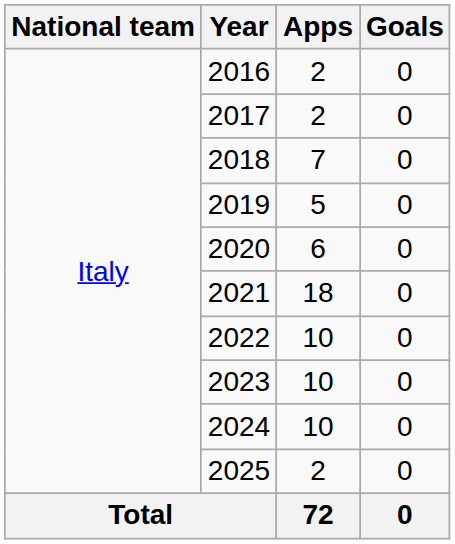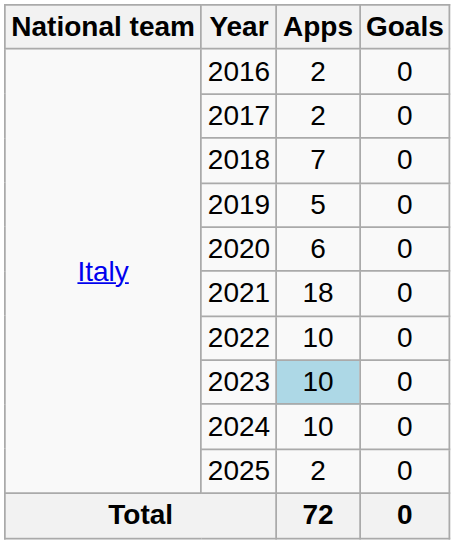(318, 381) no background -> (318, 381) lightblue background
